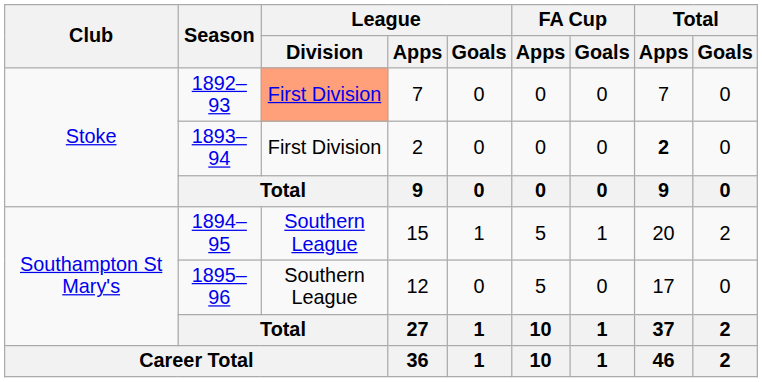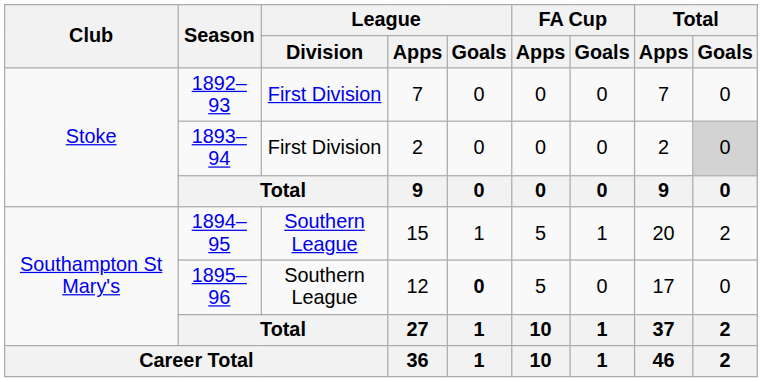(325, 94) lightsalmon background -> (325, 94) no background
(664, 148) bold -> (664, 148) normal
(725, 148) no background -> (725, 148) lightgrey background
(479, 287) normal -> (479, 287) bold
